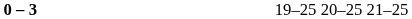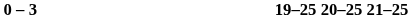(342, 9) normal -> (342, 9) bold
